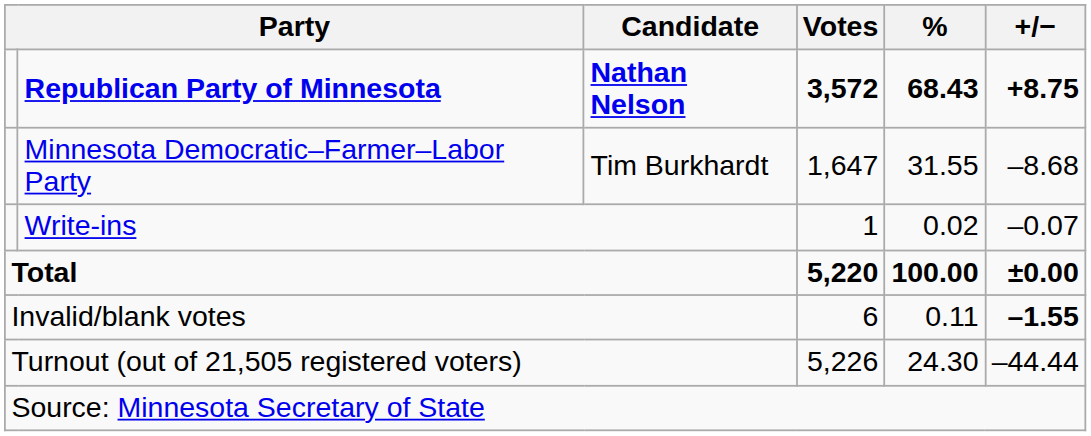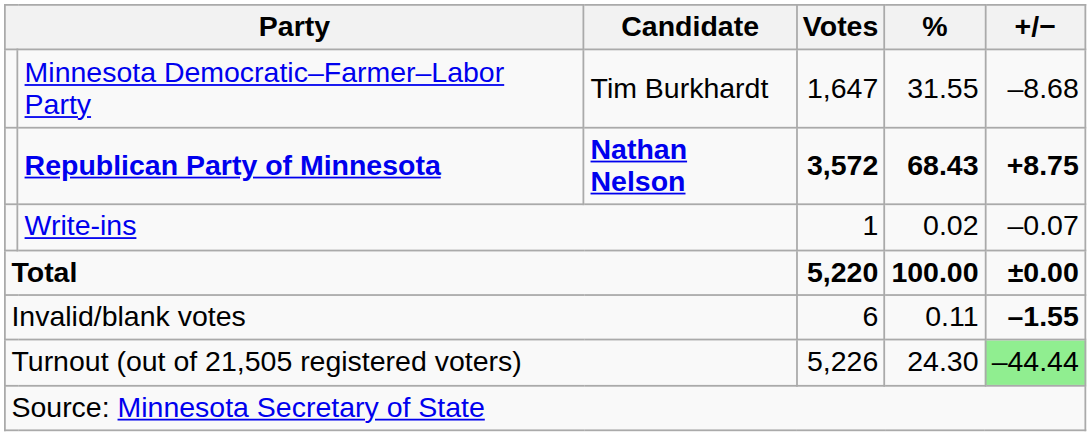rows swapped: (233, 88) <-> (264, 165)
(1035, 362) no background -> (1035, 362) lightgreen background
